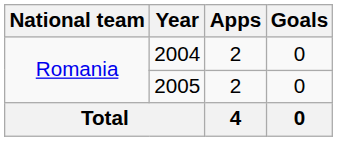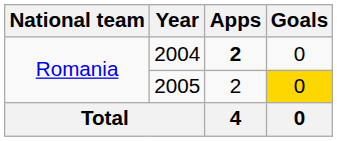(235, 53) normal -> (235, 53) bold
(299, 86) no background -> (299, 86) gold background
